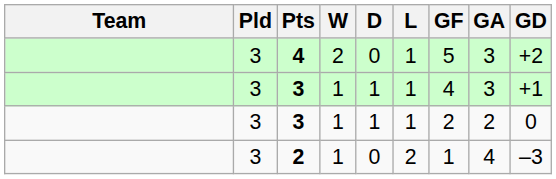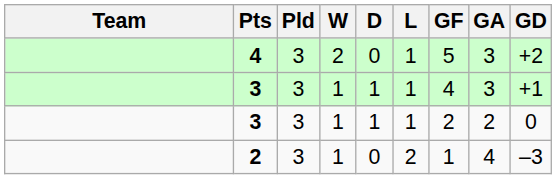columns swapped: (298, 21) <-> (255, 21)
